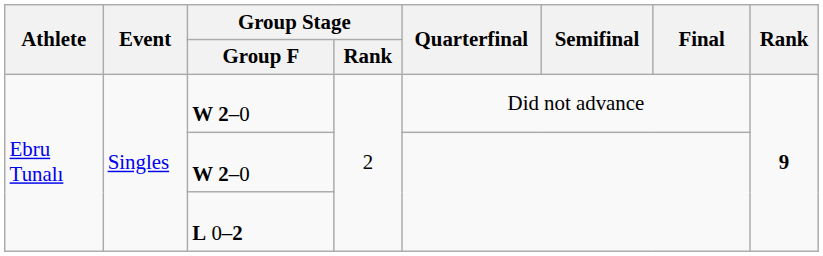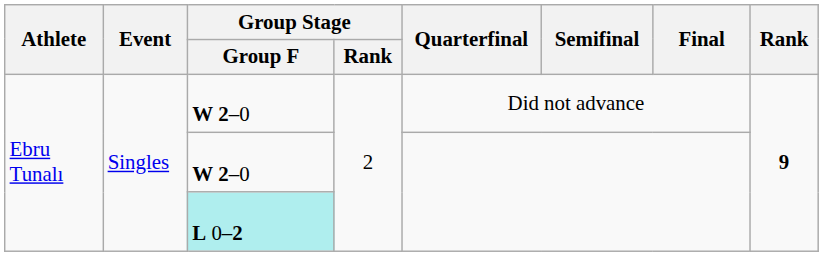(218, 233) no background -> (218, 233) paleturquoise background
